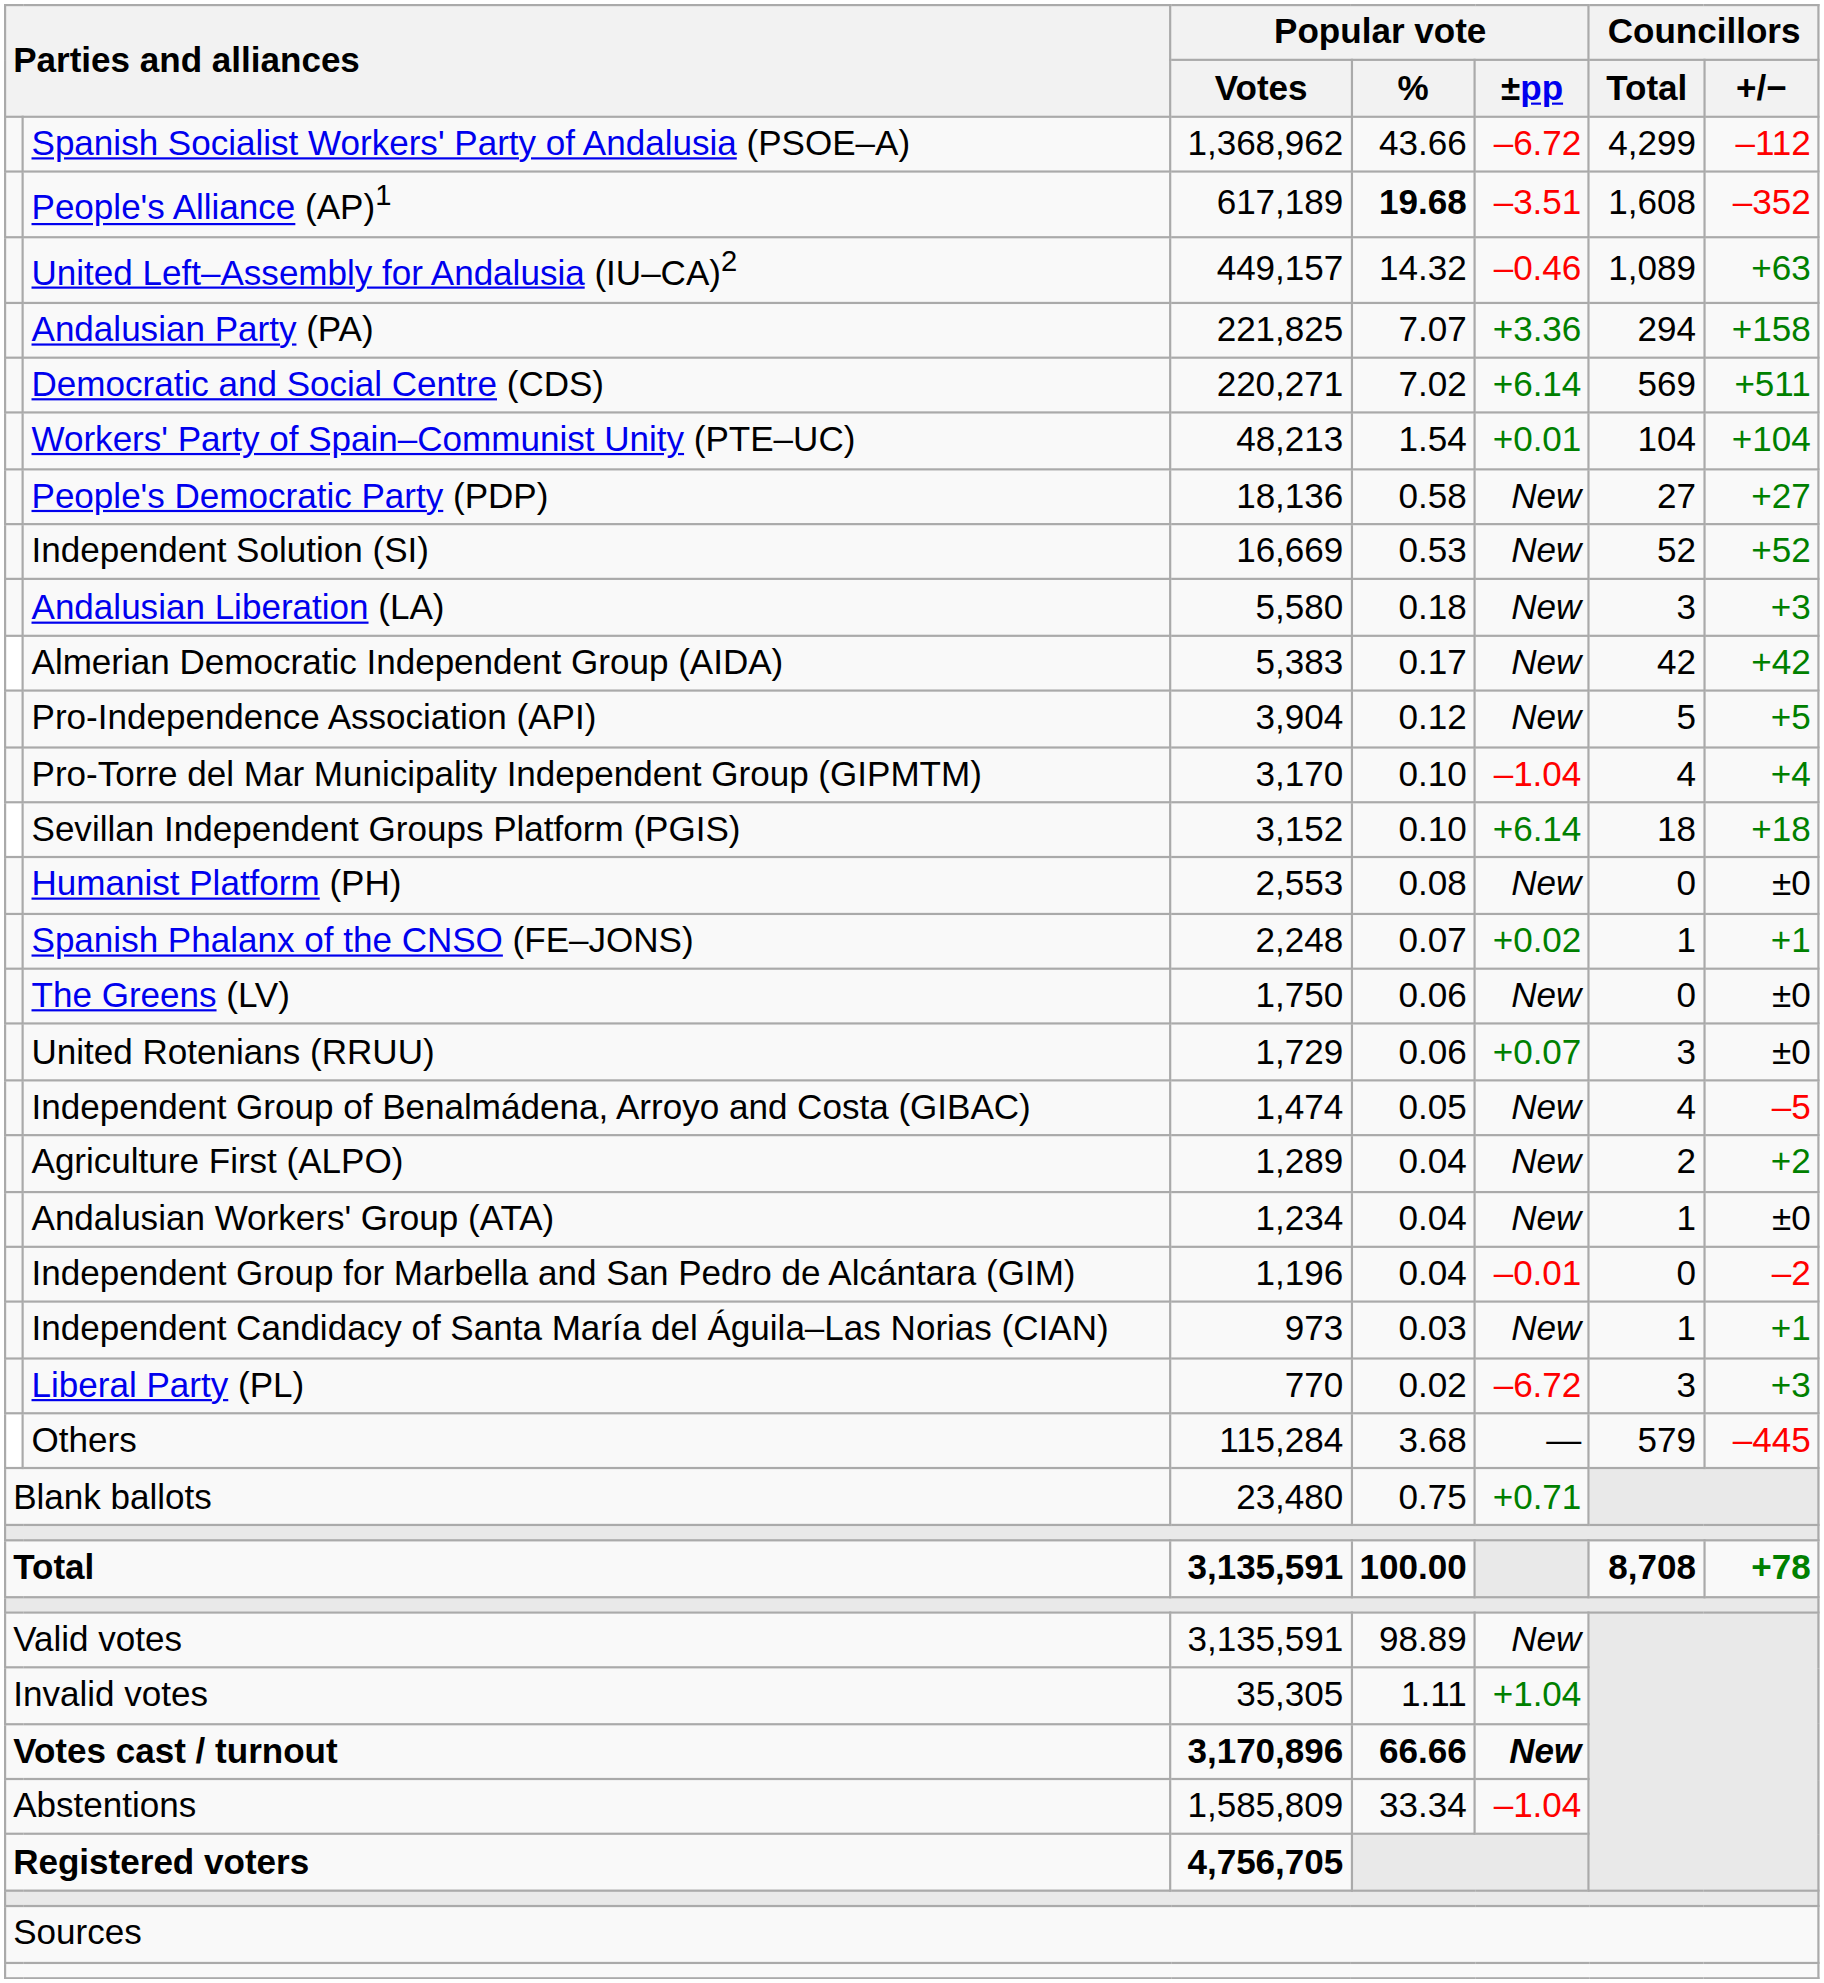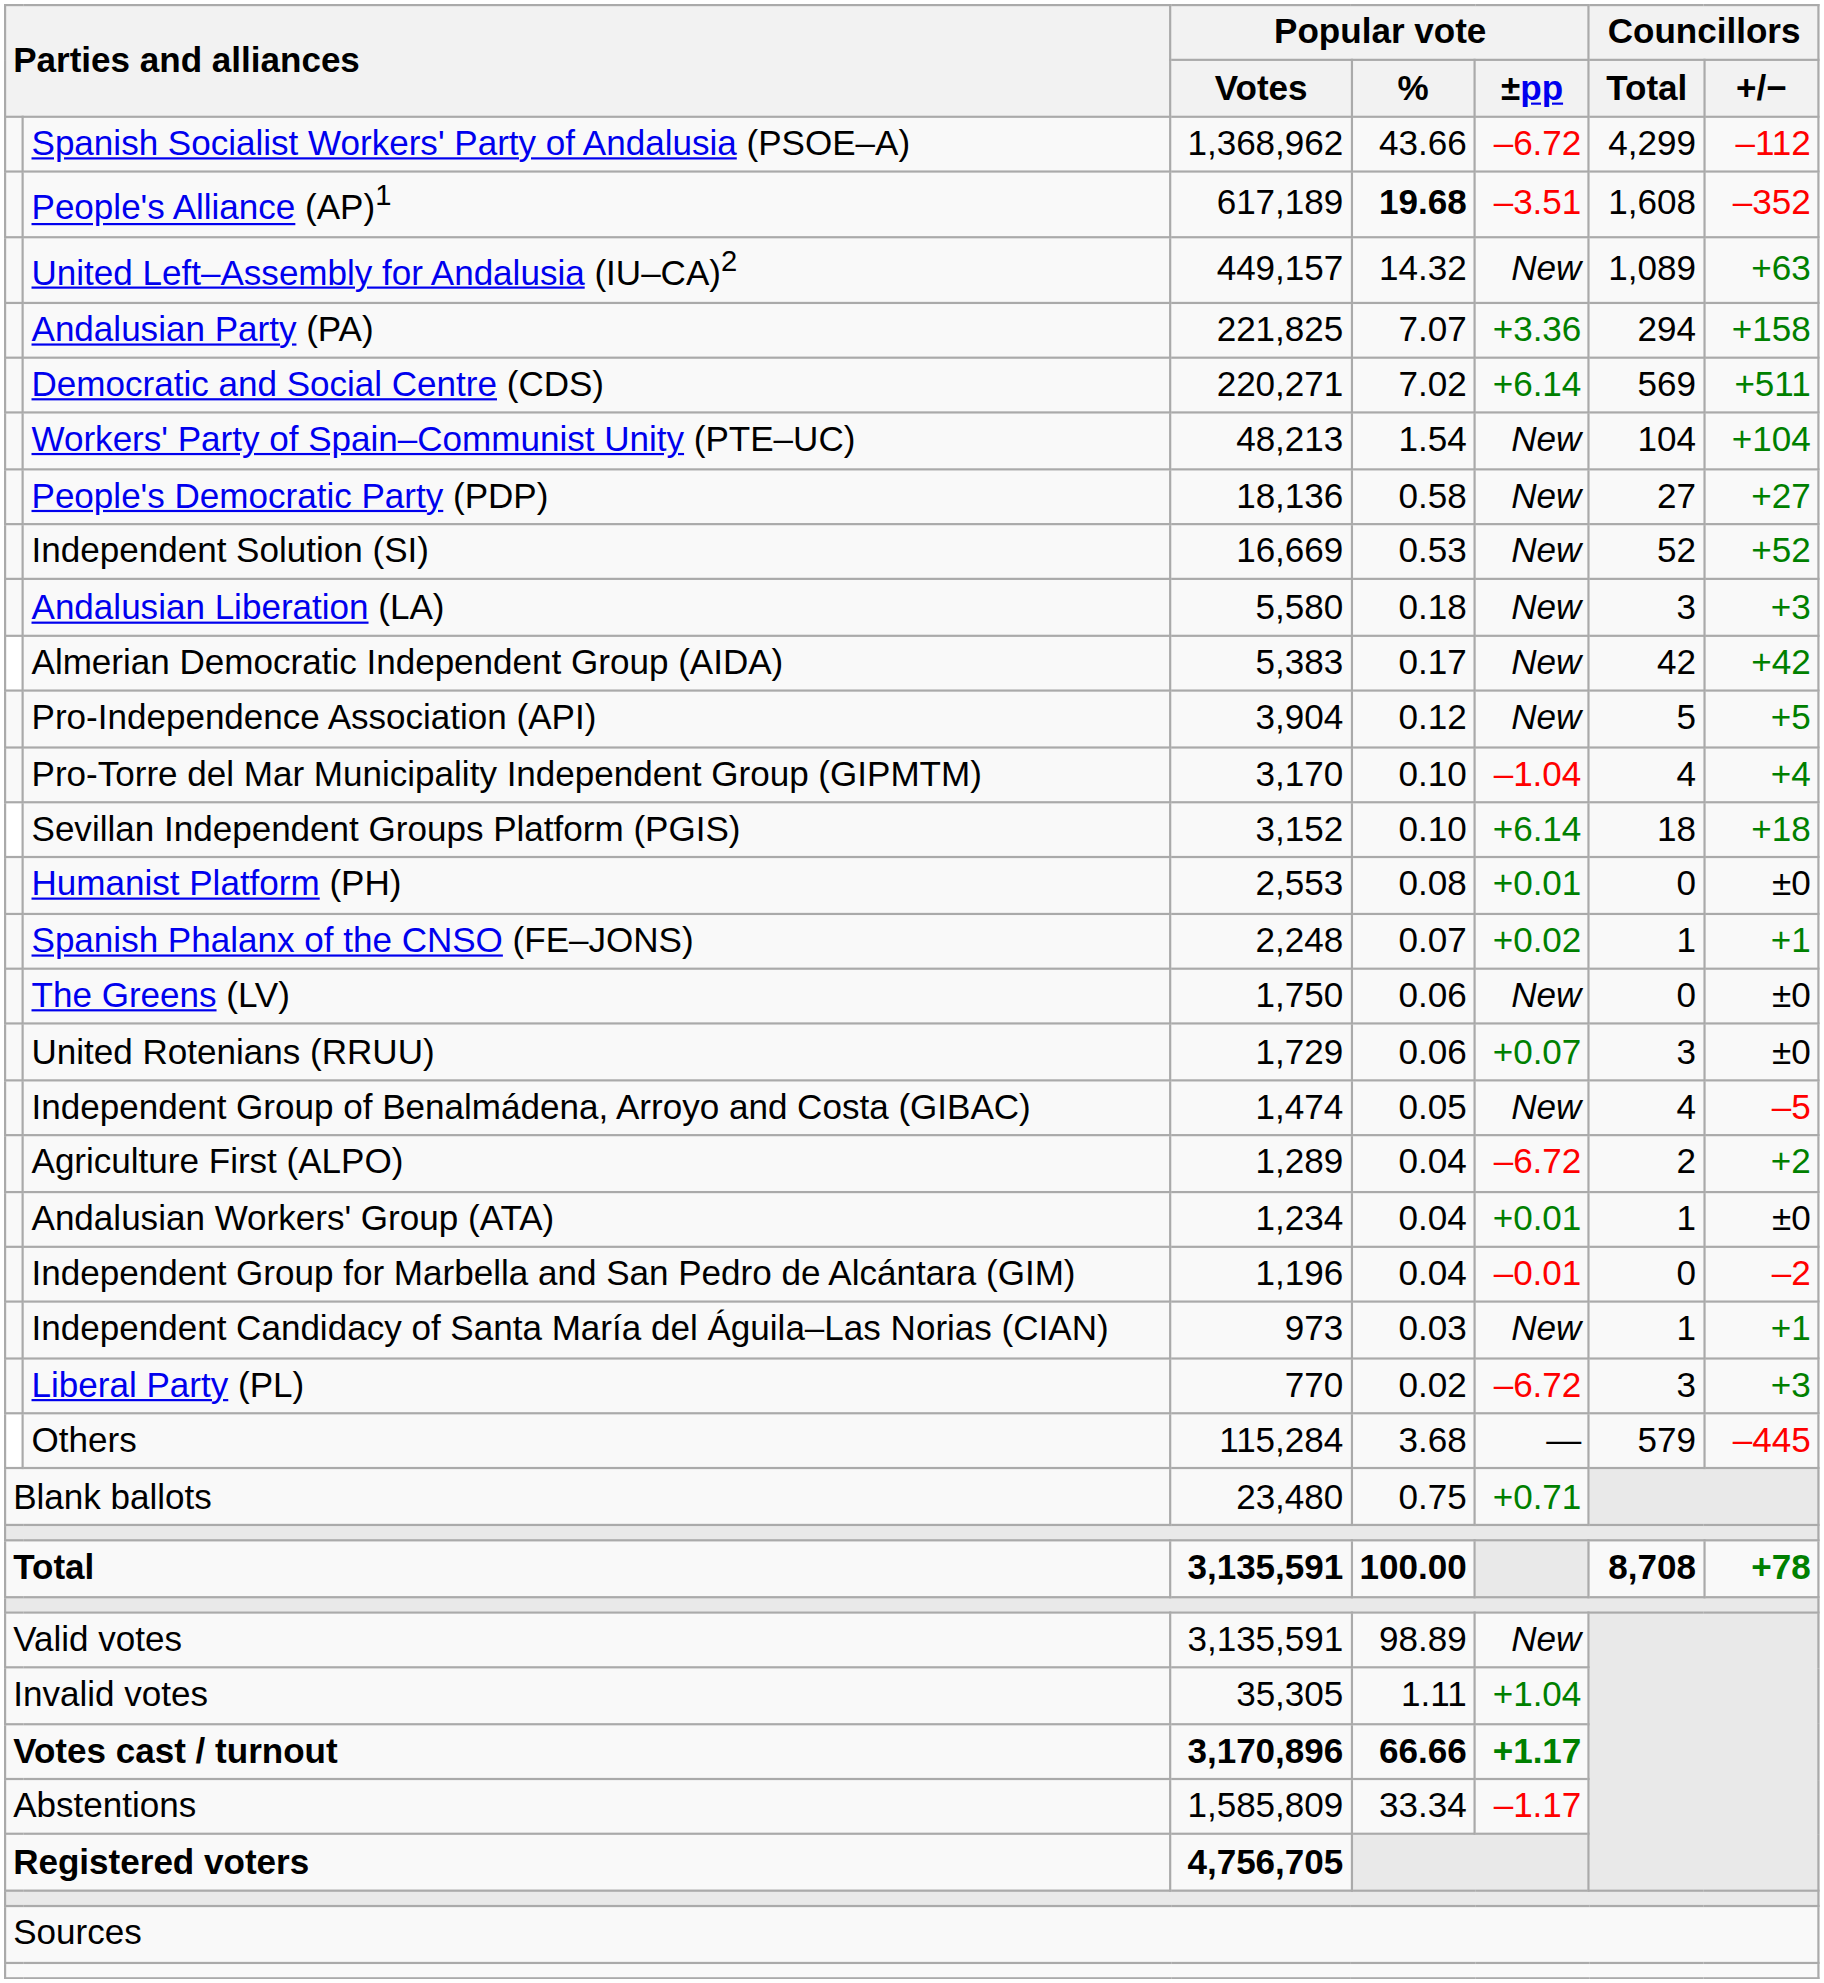(1537, 268) –0.46 -> (1546, 268) New
(1537, 440) +0.01 -> (1546, 440) New
(1546, 884) New -> (1537, 884) +0.01
(1546, 1162) New -> (1537, 1162) –6.72
(1546, 1218) New -> (1537, 1218) +0.01
(1545, 1750) New -> (1537, 1750) +1.17
(1537, 1806) –1.04 -> (1537, 1806) –1.17
